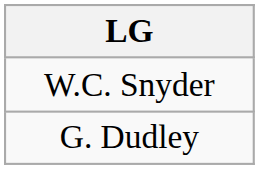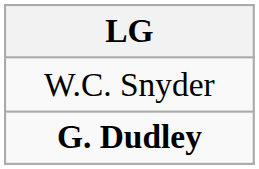(129, 137) normal -> (129, 137) bold
